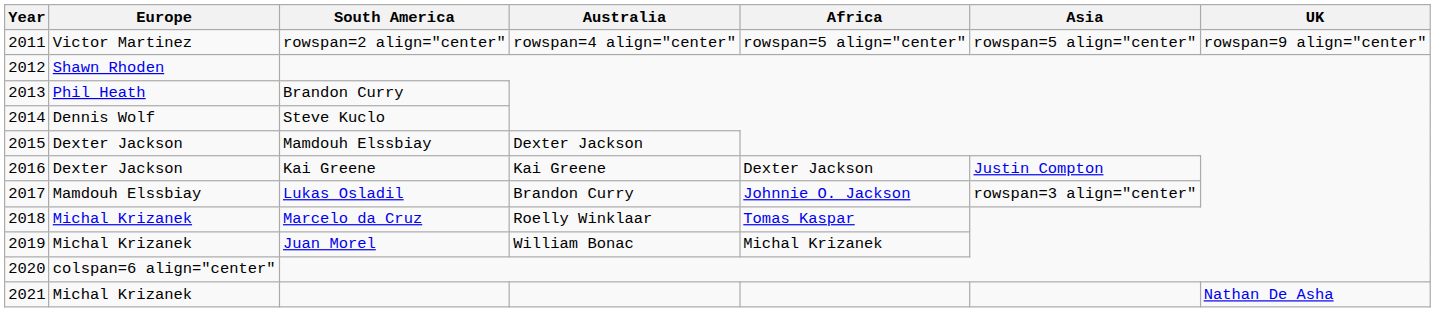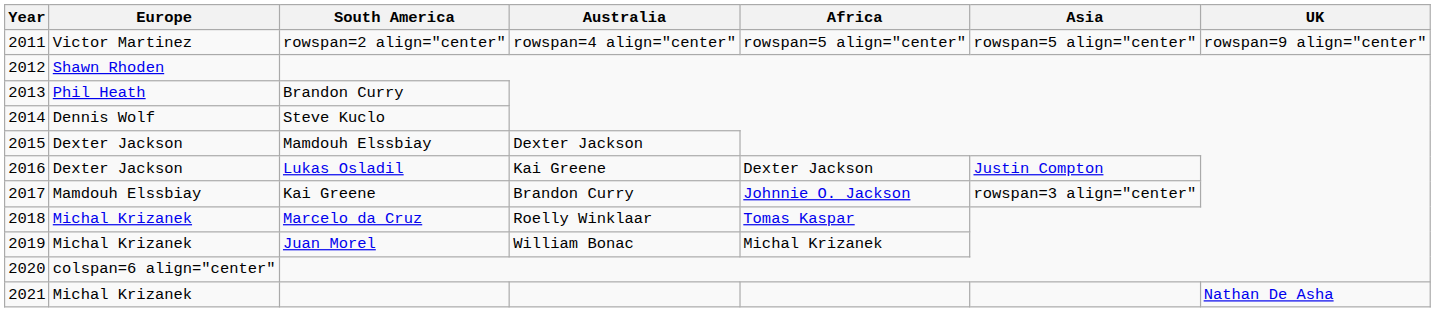(329, 168) Kai Greene -> (343, 168) Lukas Osladil
(343, 194) Lukas Osladil -> (329, 194) Kai Greene
